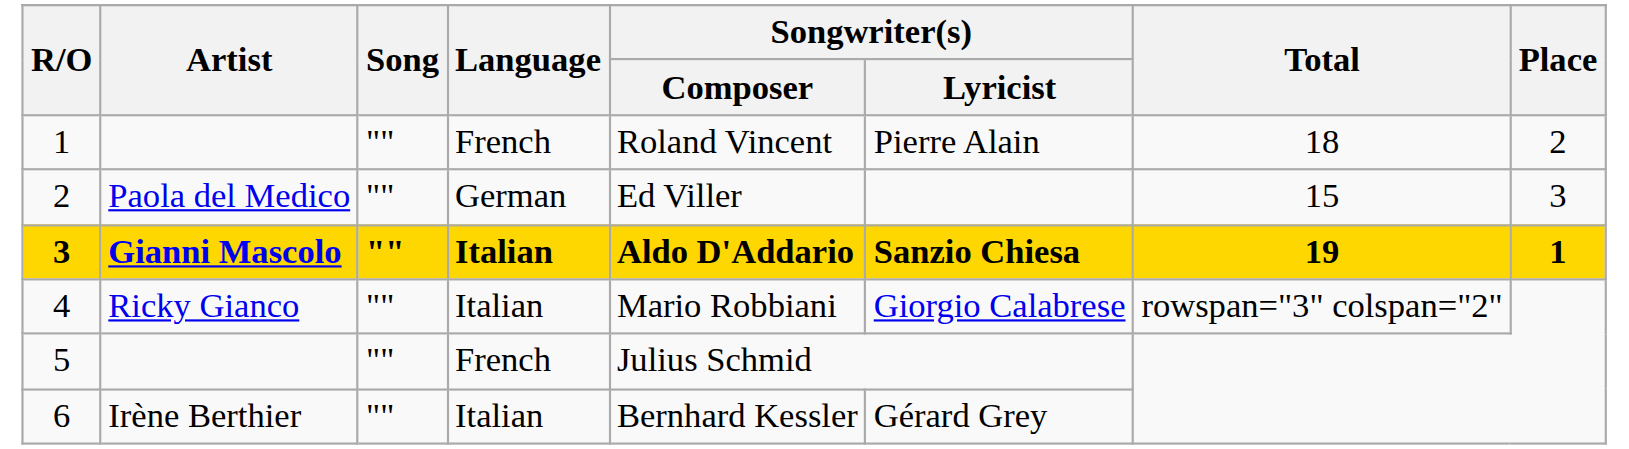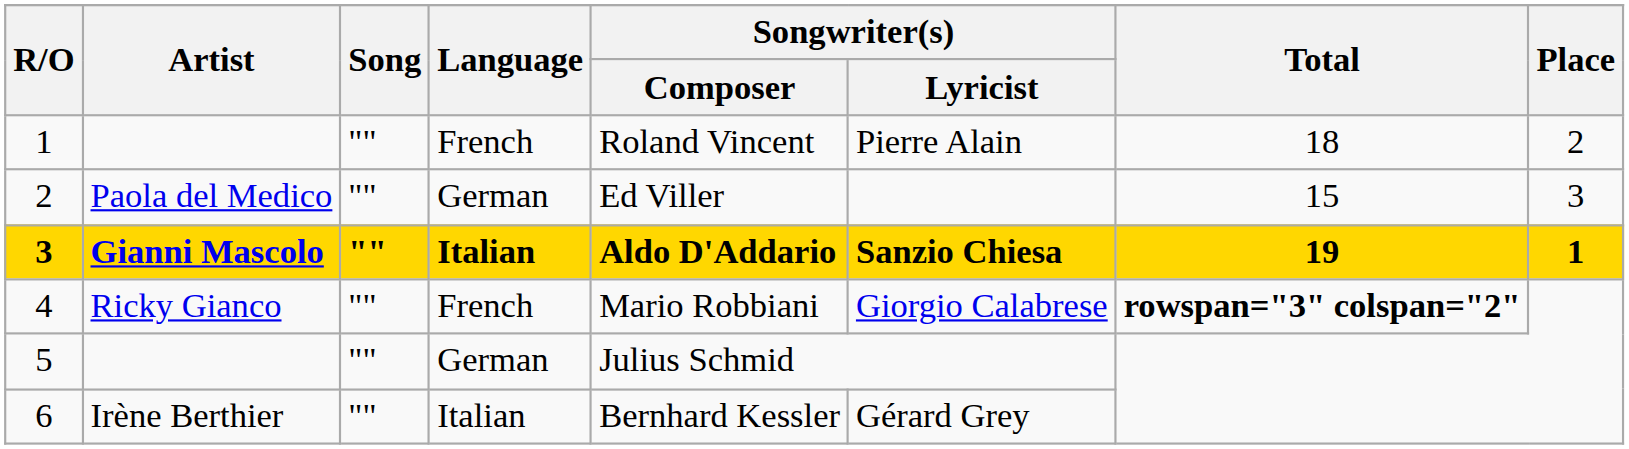(499, 305) Italian -> (485, 305) French
(1322, 305) normal -> (1322, 305) bold
(503, 360) French -> (493, 360) German
